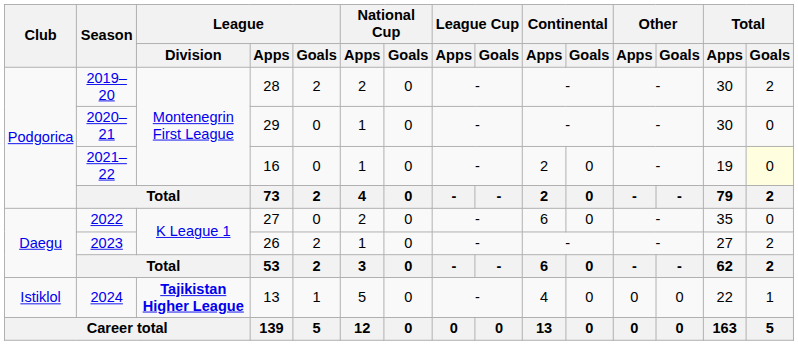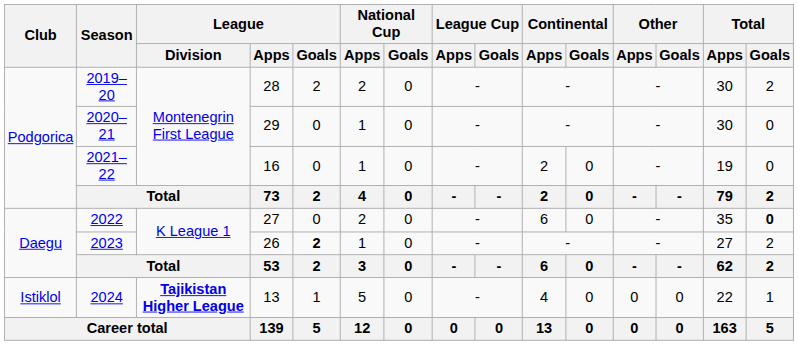(770, 165) lightyellow background -> (770, 165) no background
(770, 220) normal -> (770, 220) bold
(317, 243) normal -> (317, 243) bold
